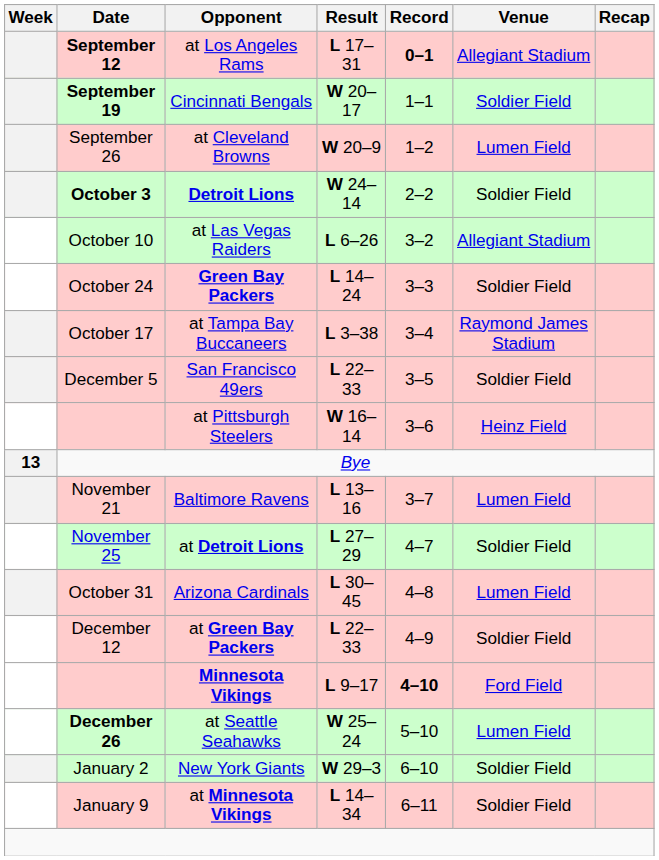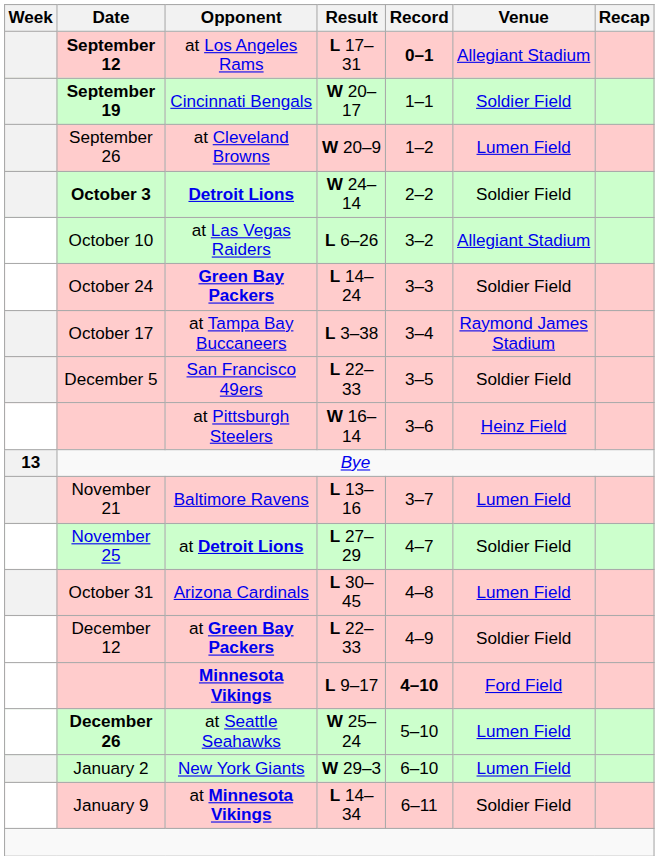(524, 768) Soldier Field -> (524, 768) Lumen Field
